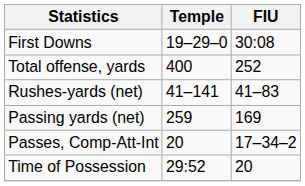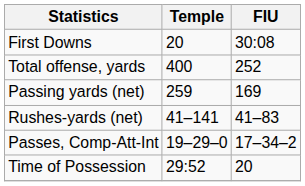(197, 42) 19–29–0 -> (175, 42) 20
rows swapped: (75, 92) <-> (76, 117)
(175, 142) 20 -> (197, 142) 19–29–0
